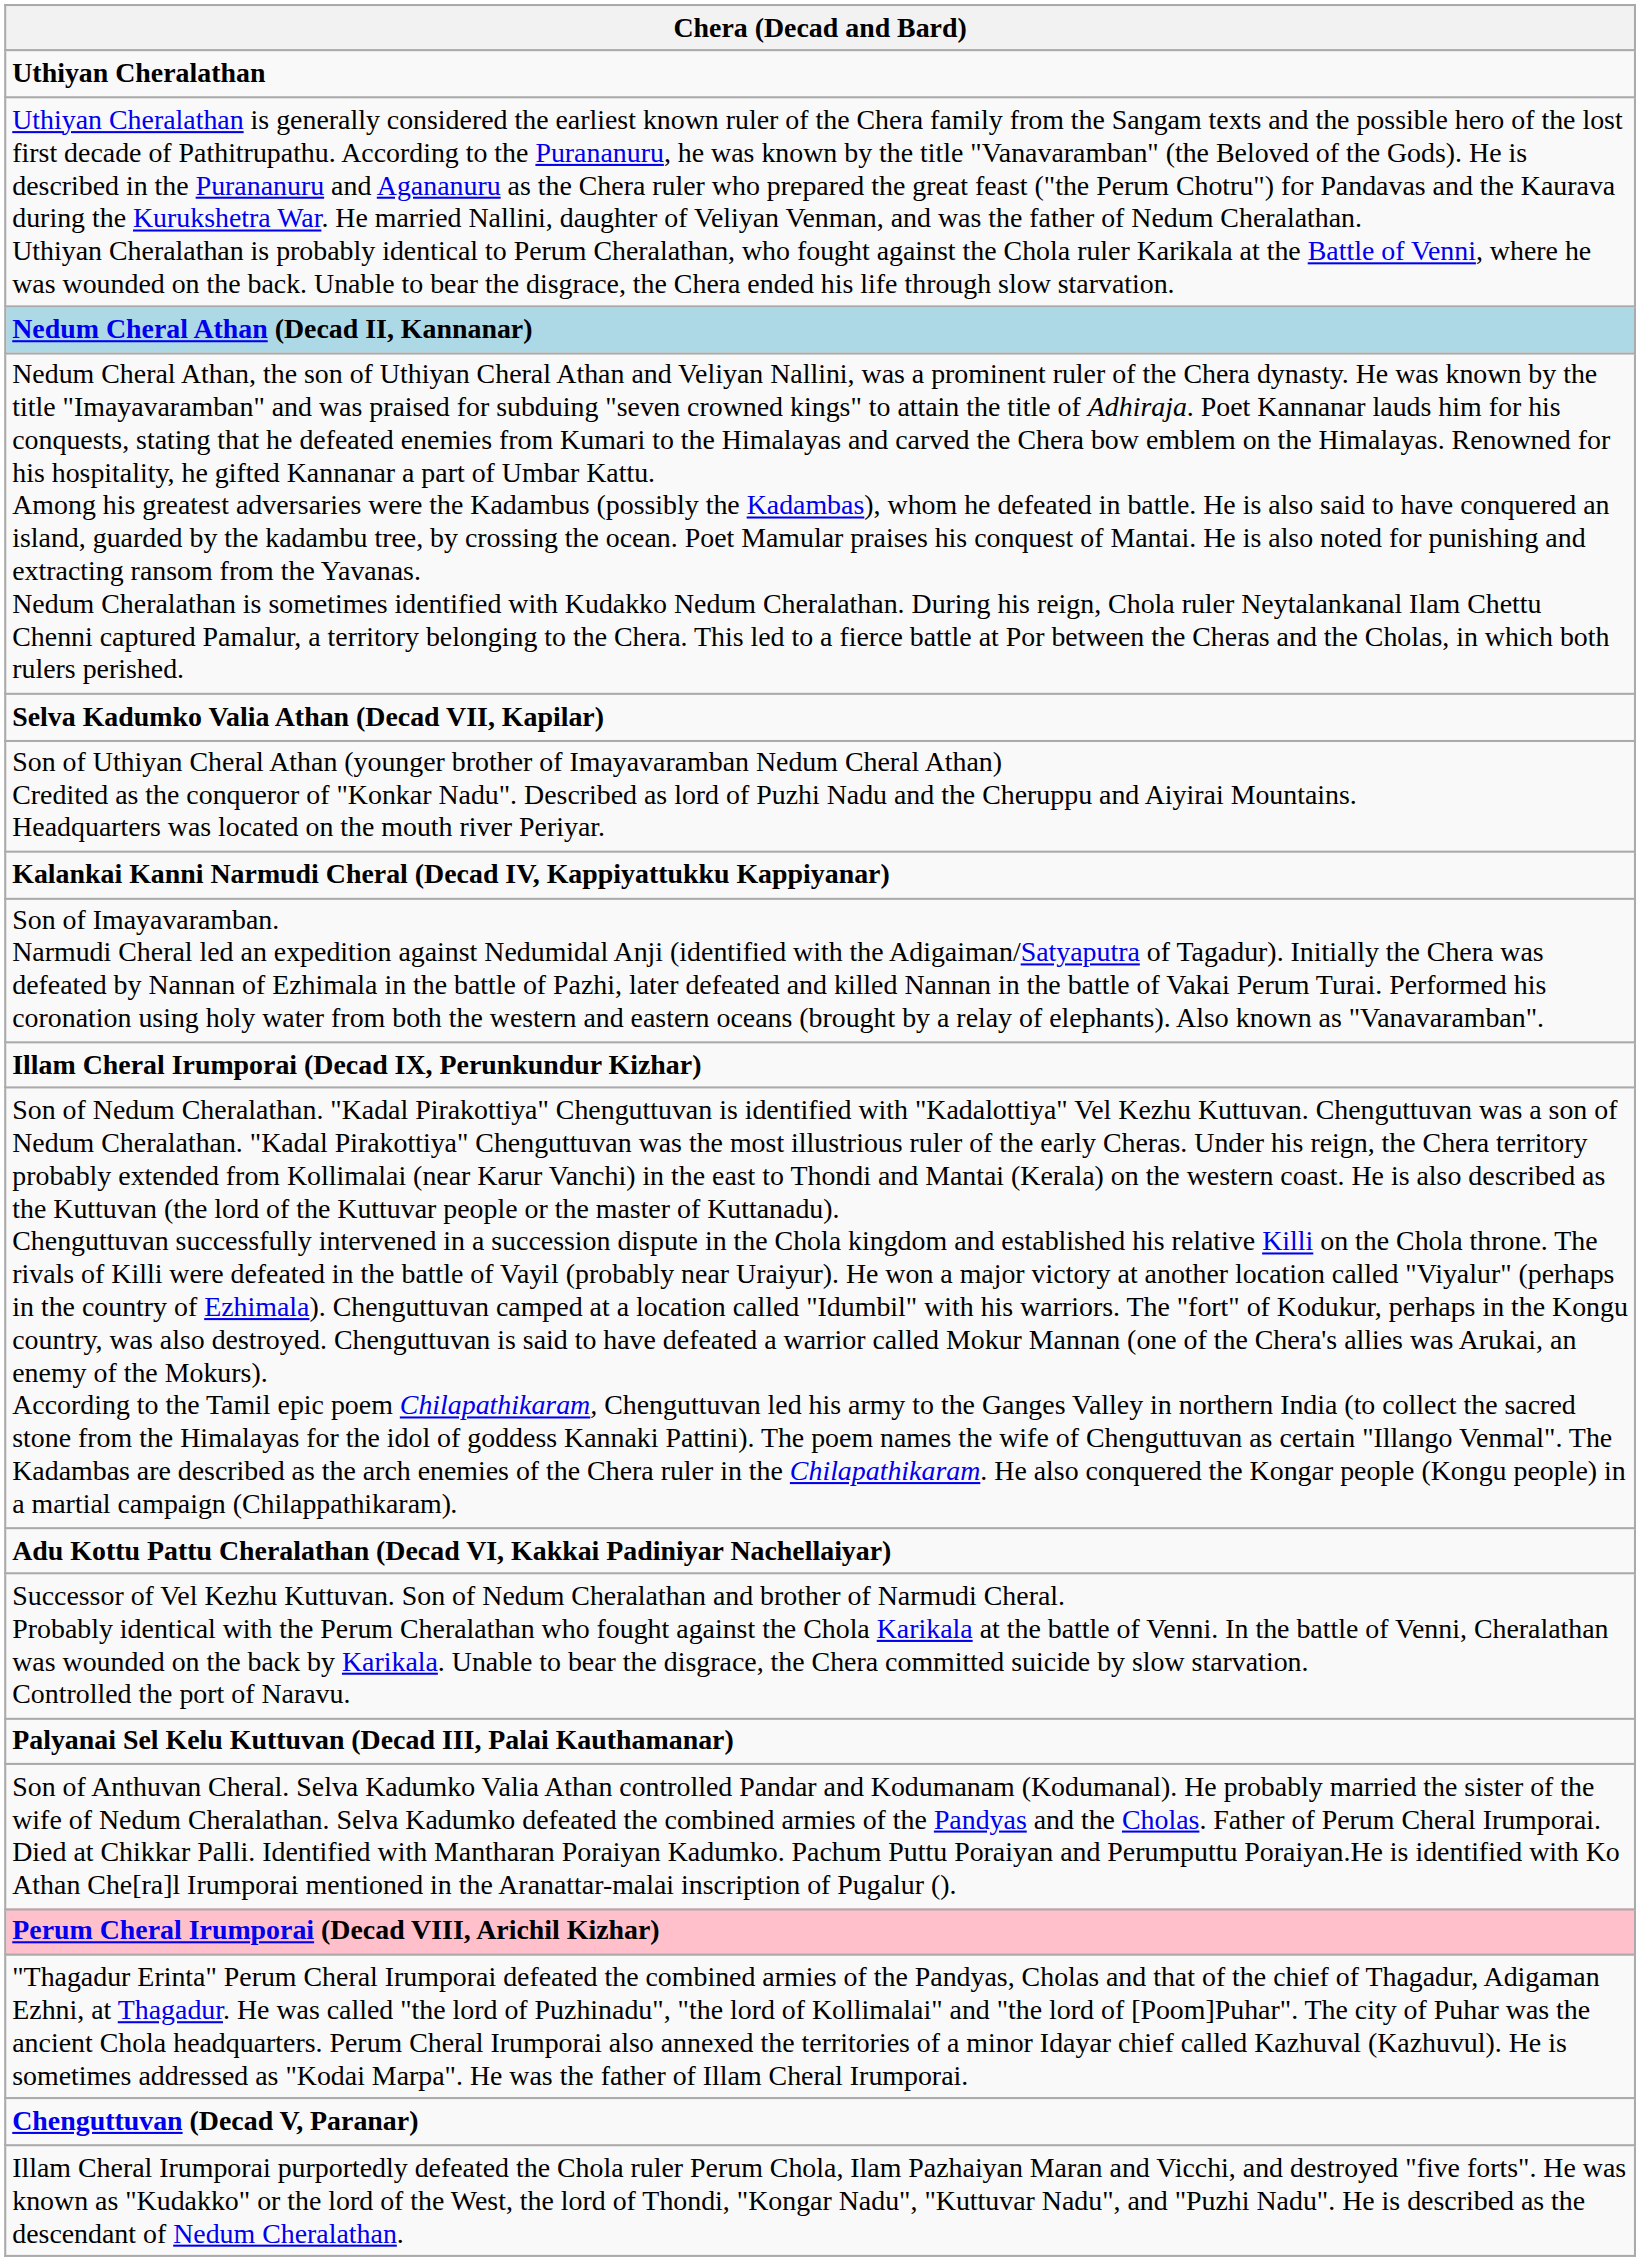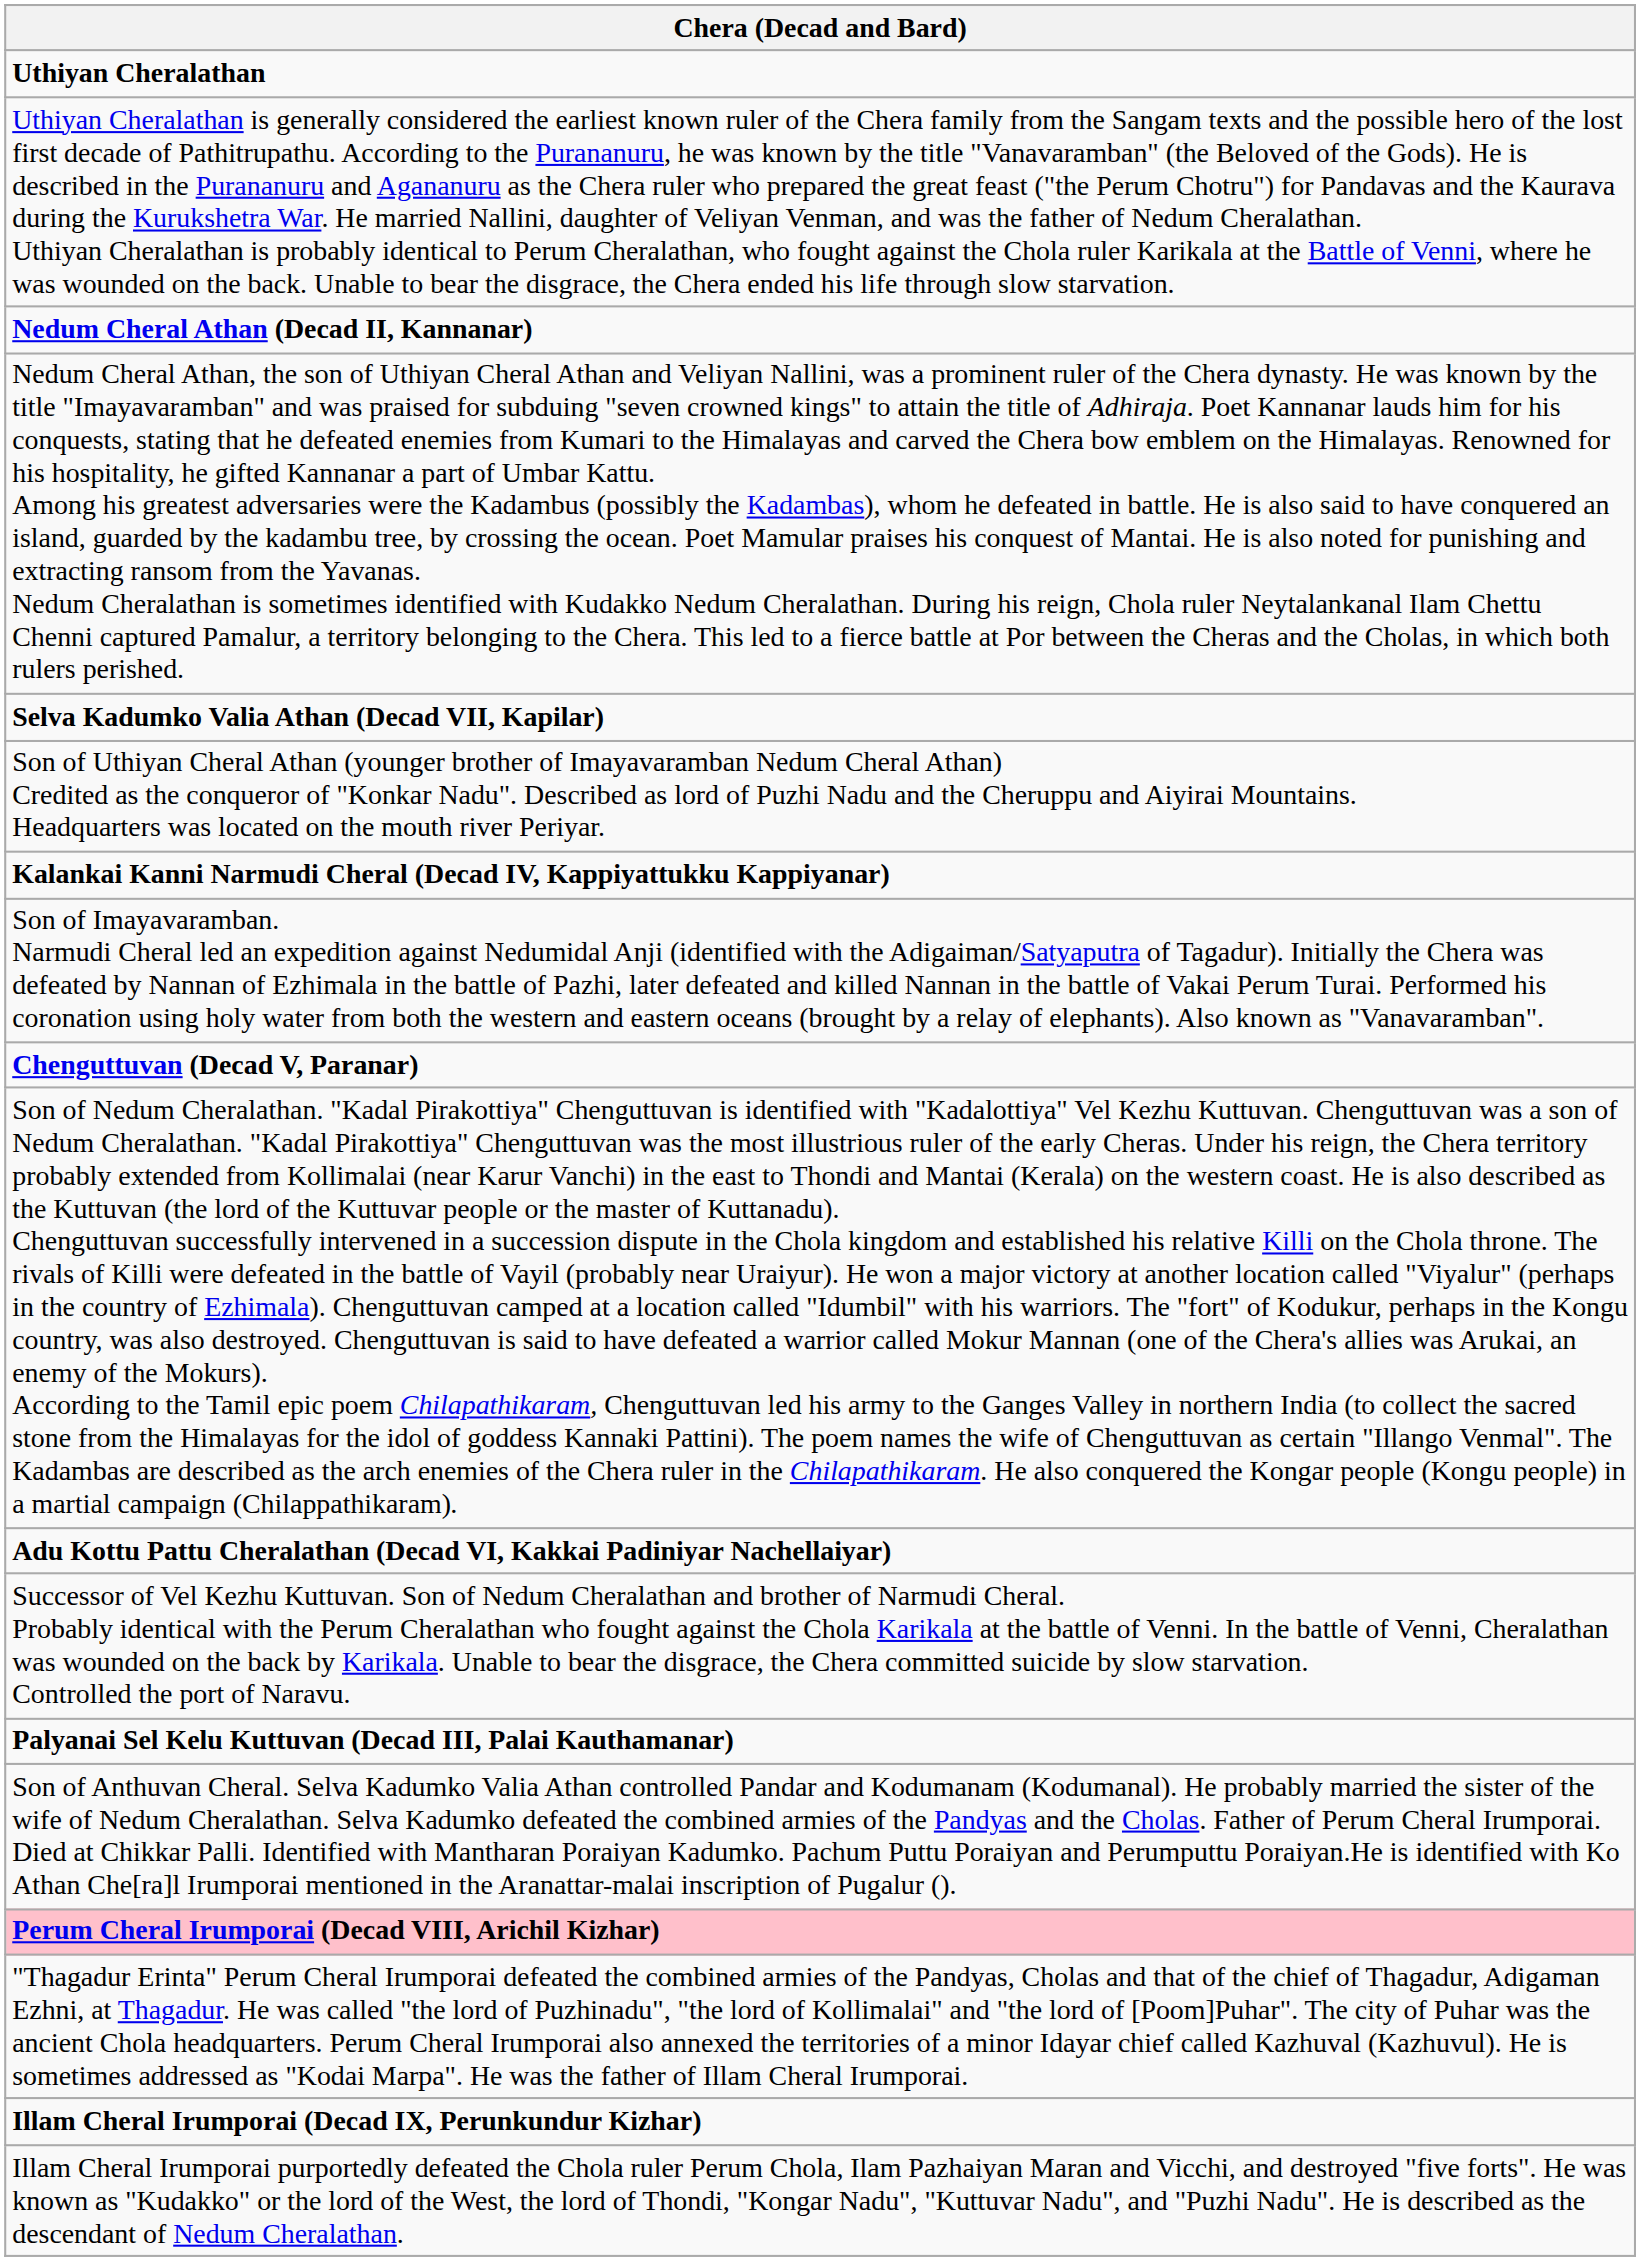(272, 329) lightblue background -> (272, 329) no background
(357, 1064) Illam Cheral Irumporai (Decad IX, Perunkundur Kizhar) -> (215, 1064) Chenguttuvan (Decad V, Paranar)
(215, 2121) Chenguttuvan (Decad V, Paranar) -> (357, 2121) Illam Cheral Irumporai (Decad IX, Perunkundur Kizhar)
